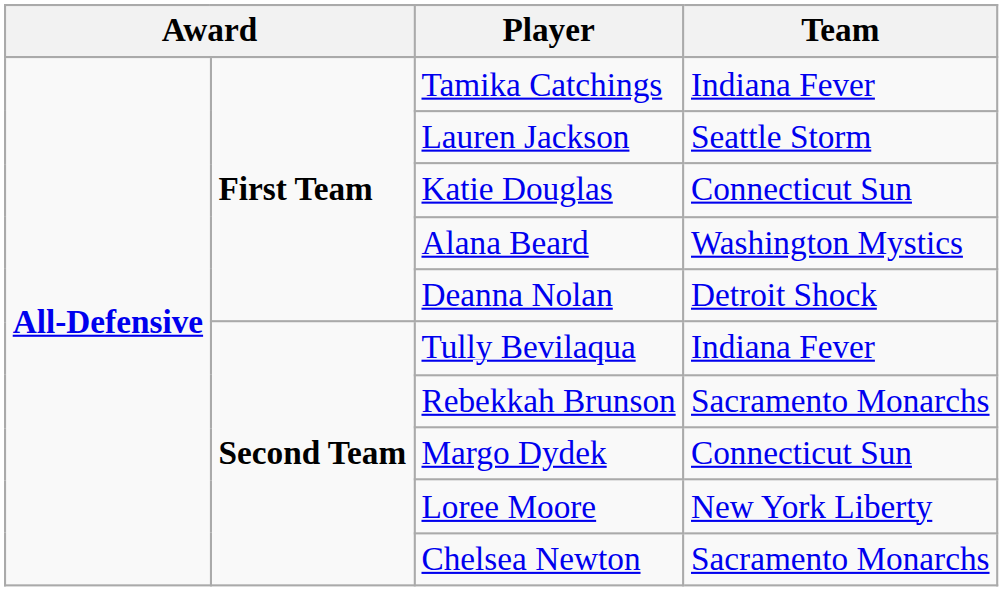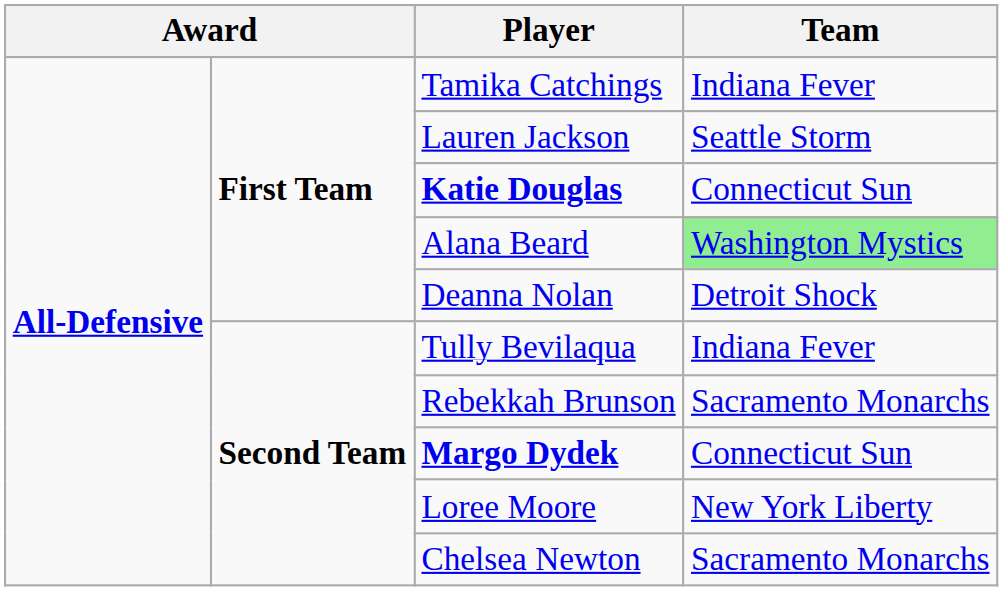(517, 189) normal -> (522, 189) bold
(827, 242) no background -> (827, 242) lightgreen background
(514, 453) normal -> (520, 453) bold
